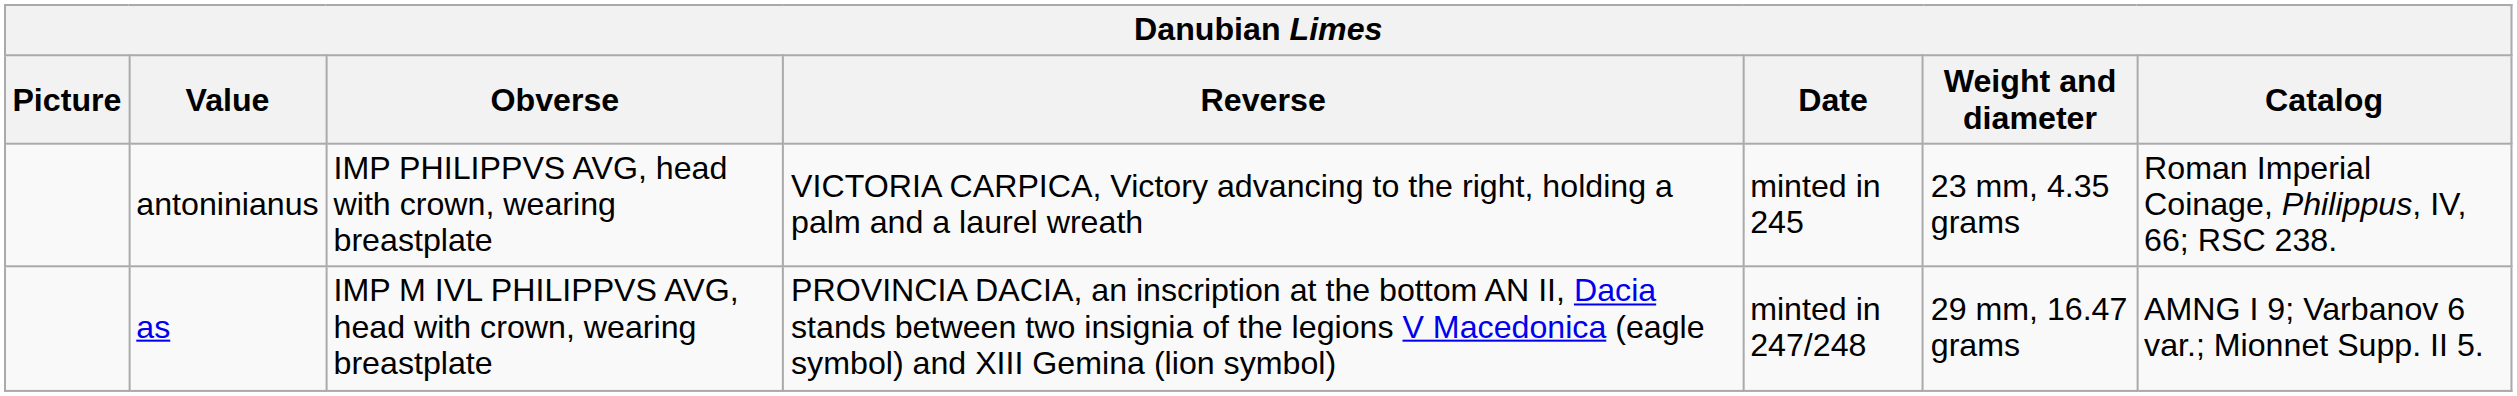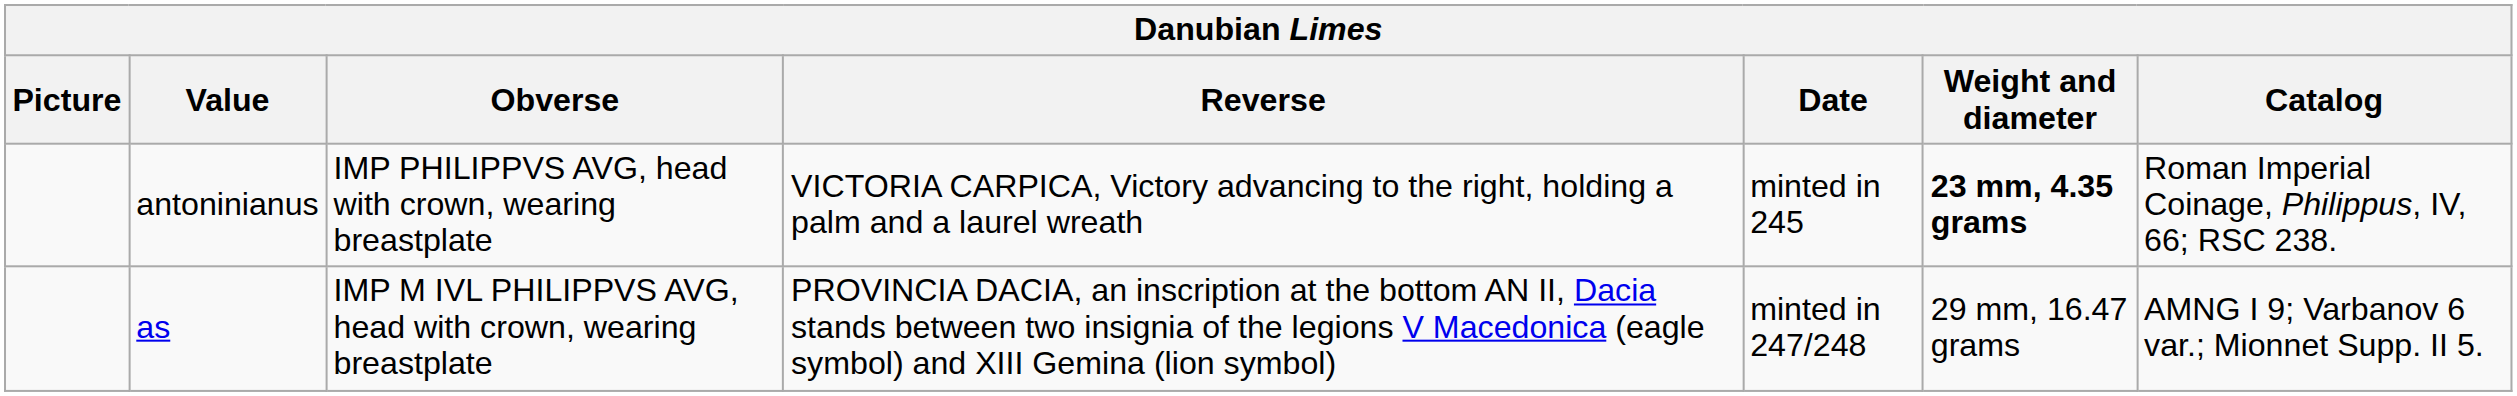(2020, 204) normal -> (2022, 204) bold
